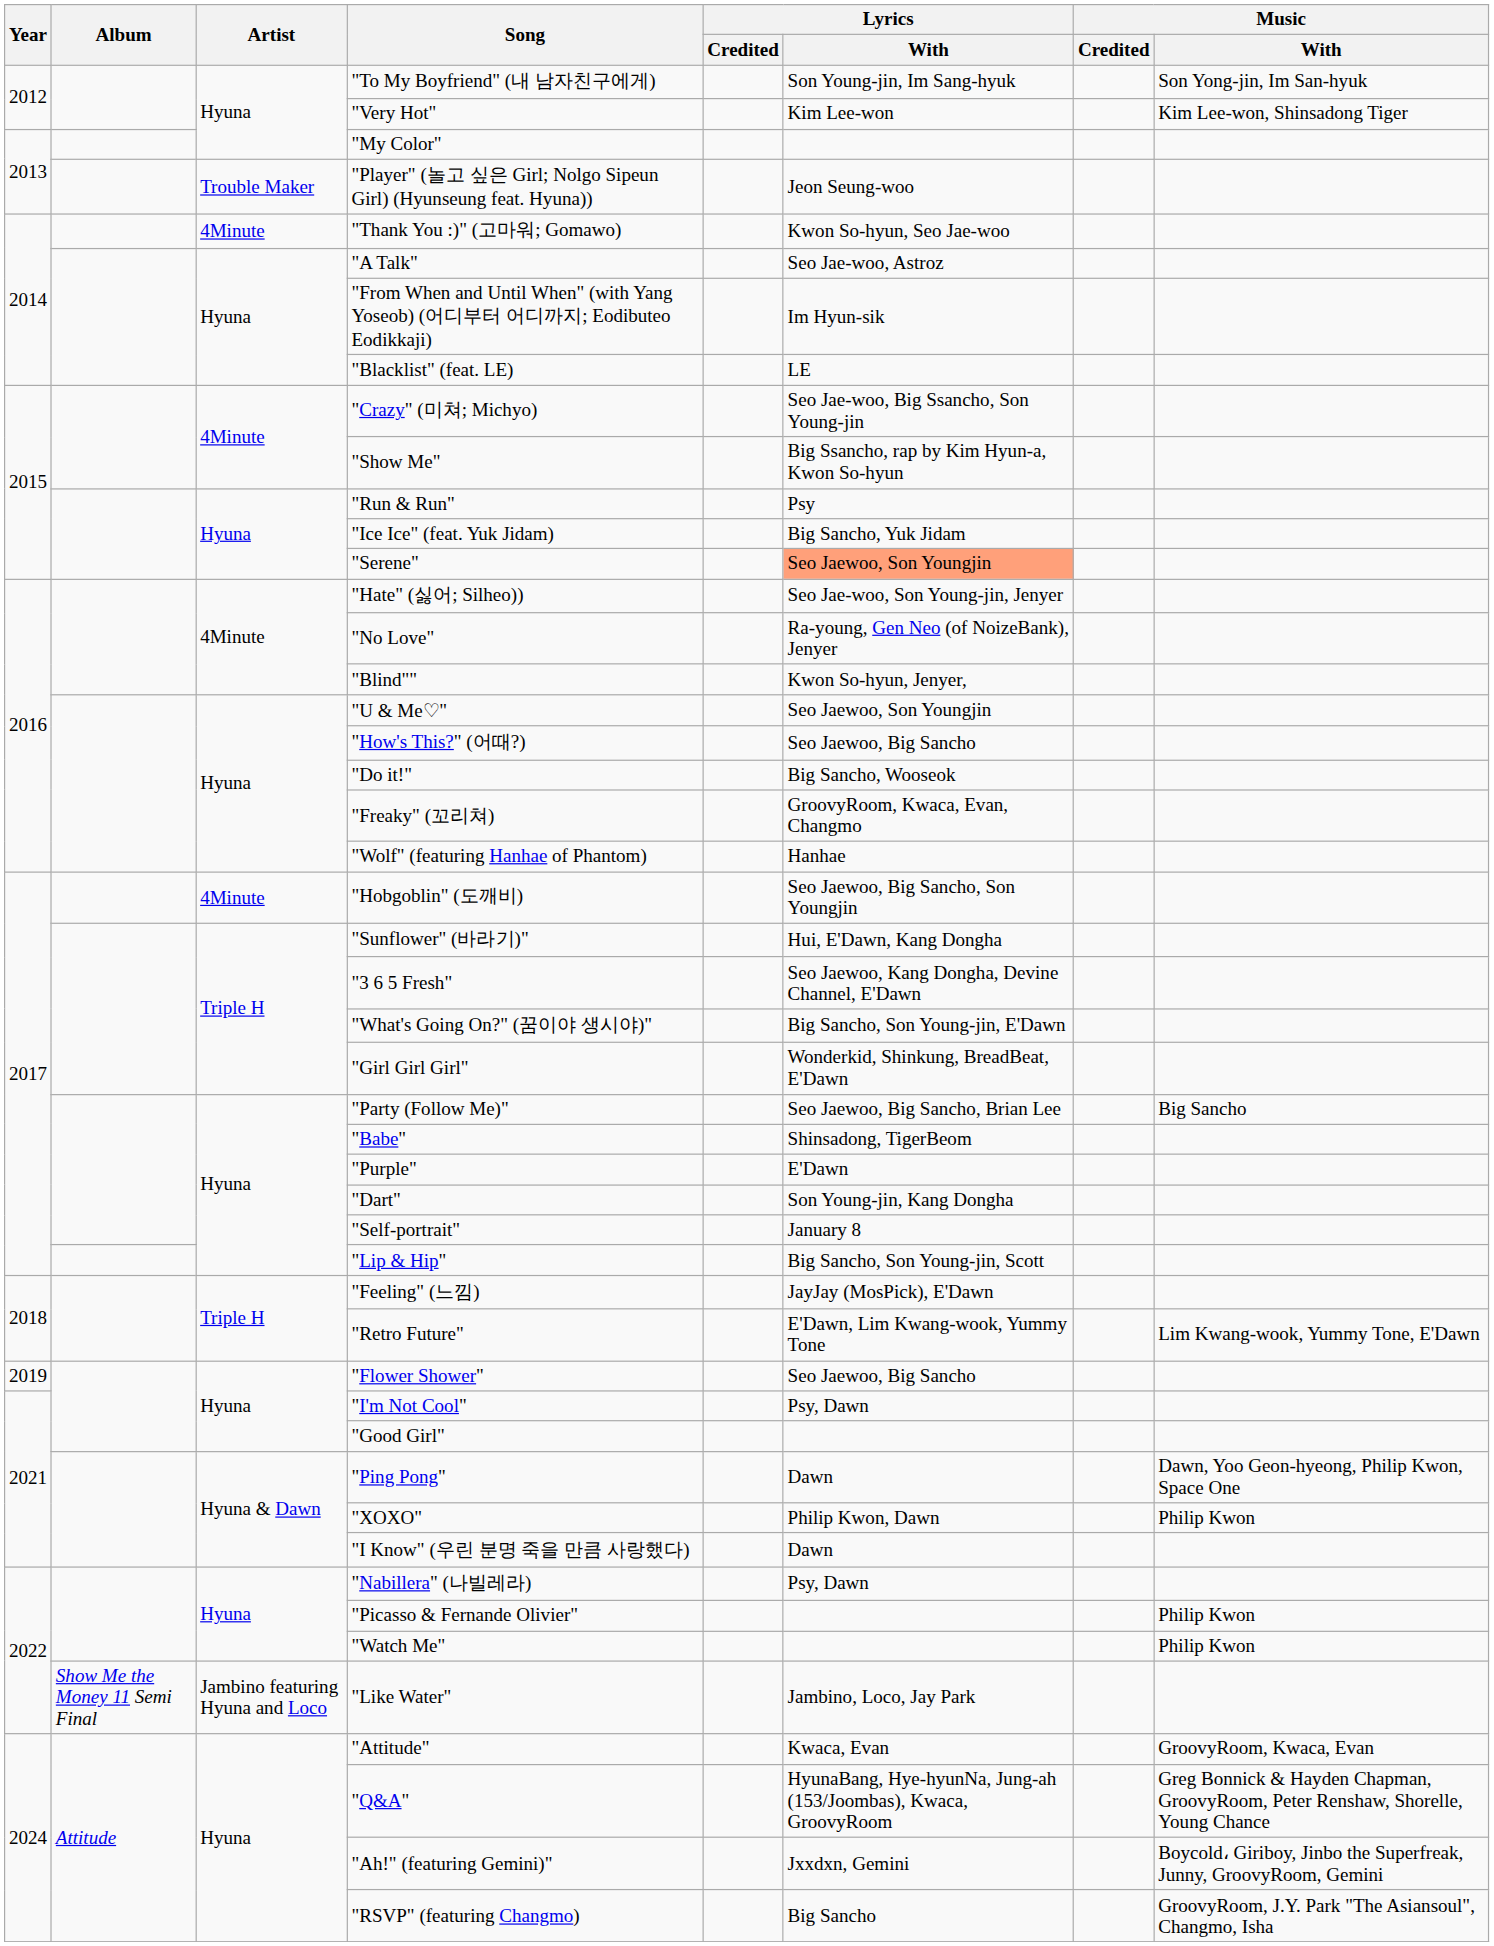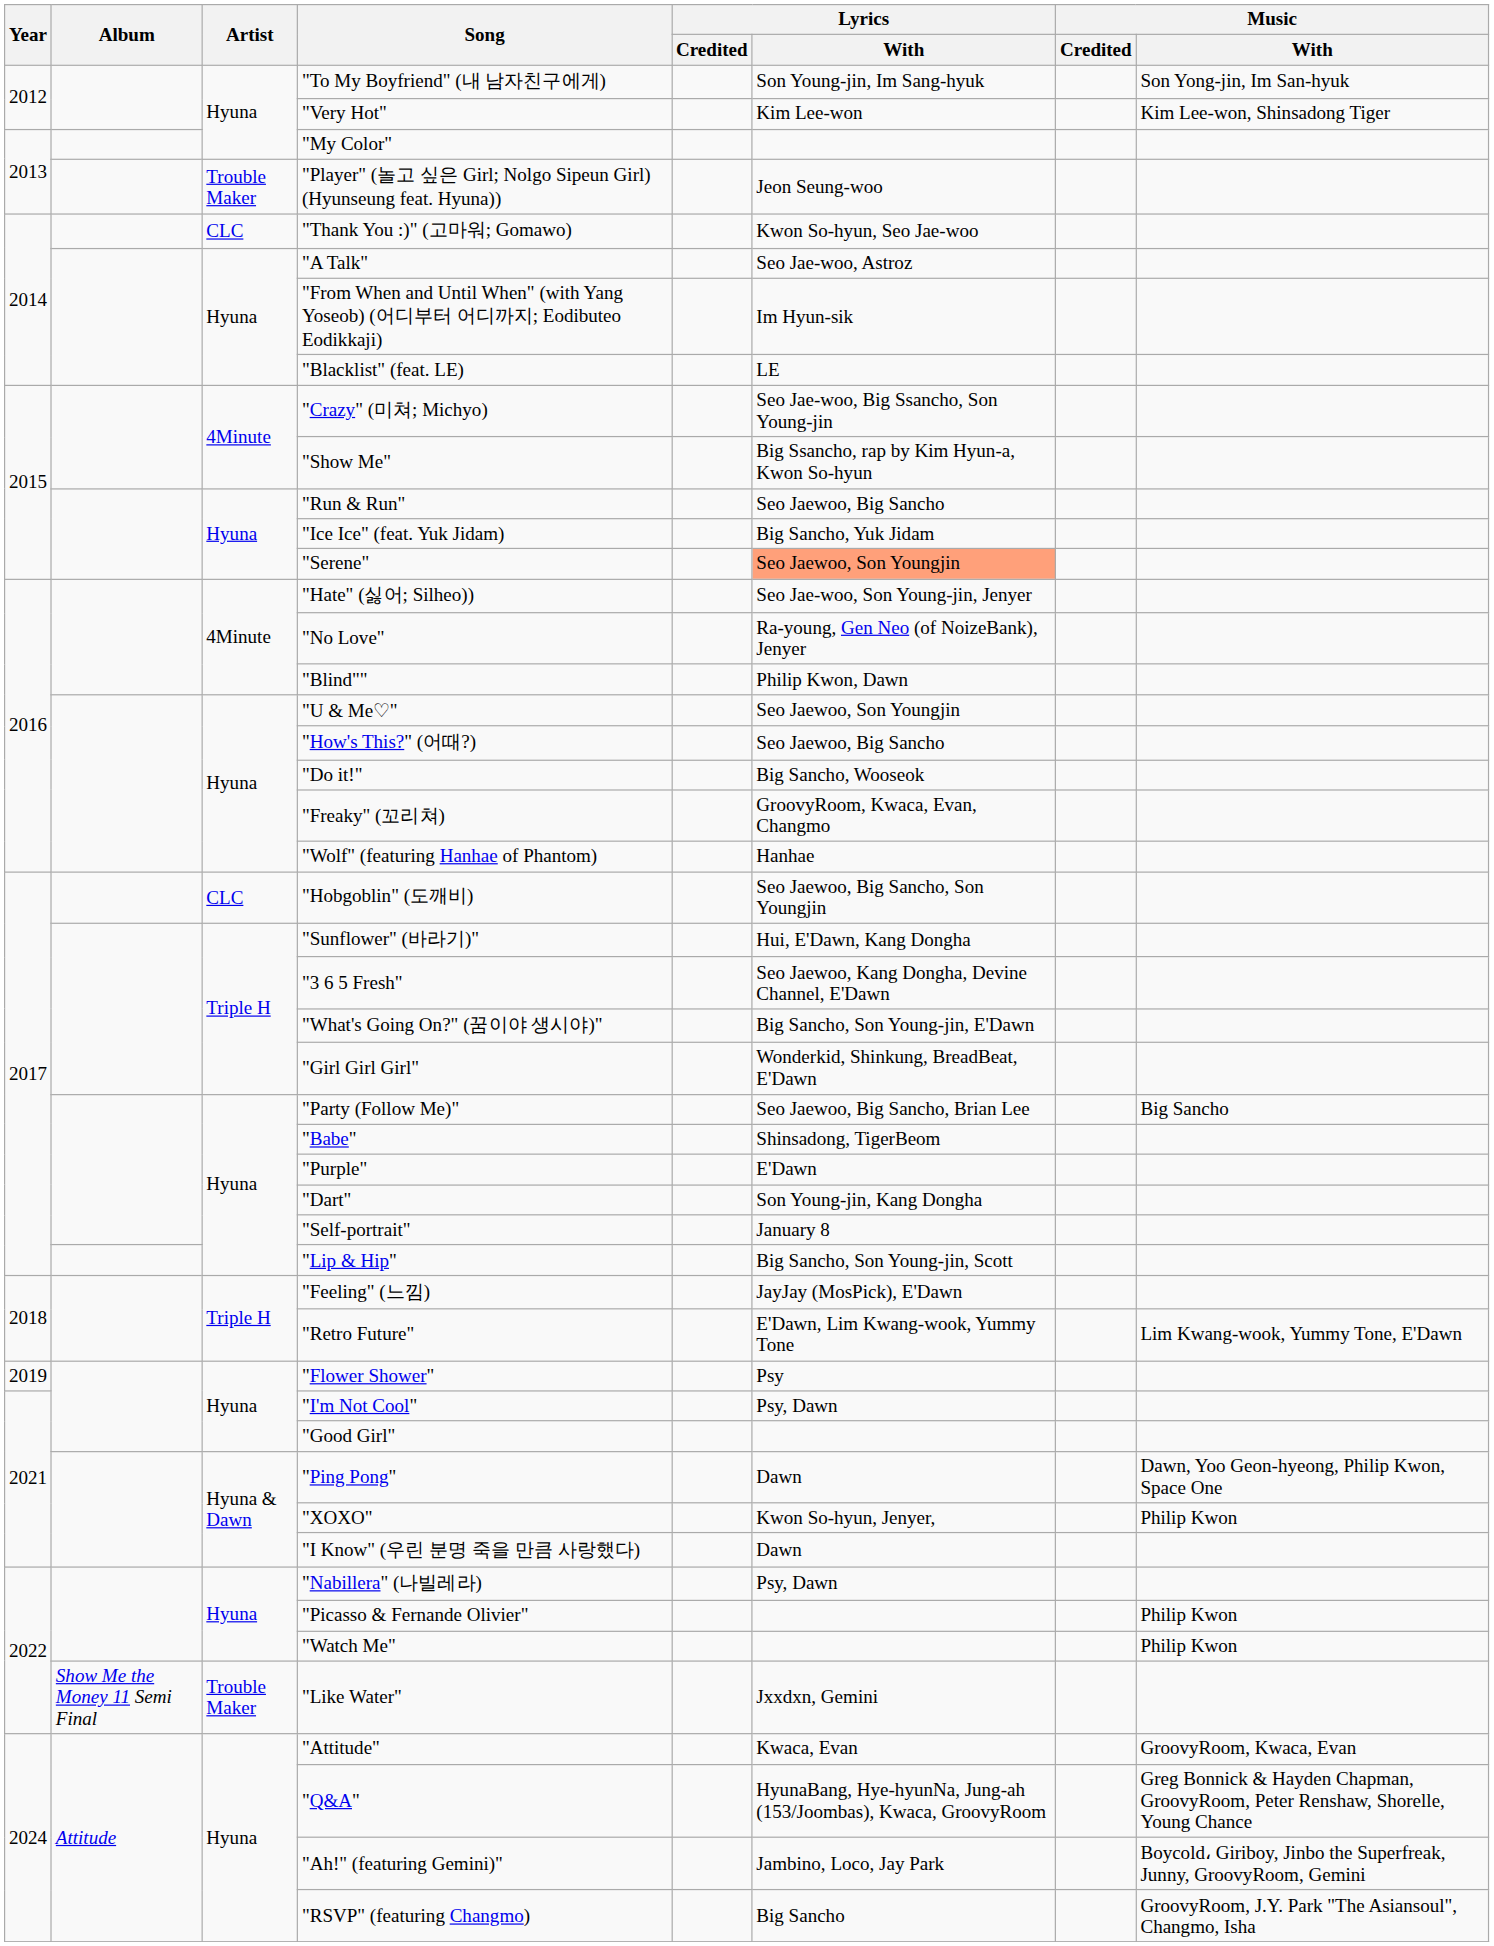(232, 231) 4Minute -> (225, 231) CLC
(801, 503) Psy -> (850, 503) Seo Jaewoo, Big Sancho
(877, 679) Kwon So-hyun, Jenyer, -> (832, 679) Philip Kwon, Dawn
(232, 897) 4Minute -> (225, 897) CLC
(882, 1375) Seo Jaewoo, Big Sancho -> (770, 1375) Psy
(864, 1517) Philip Kwon, Dawn -> (846, 1517) Kwon So-hyun, Jenyer,
(269, 1697) Jambino featuring Hyuna and Loco -> (236, 1697) Trouble Maker
(881, 1697) Jambino, Loco, Jay Park -> (817, 1697) Jxxdxn, Gemini
(848, 1863) Jxxdxn, Gemini -> (850, 1863) Jambino, Loco, Jay Park
